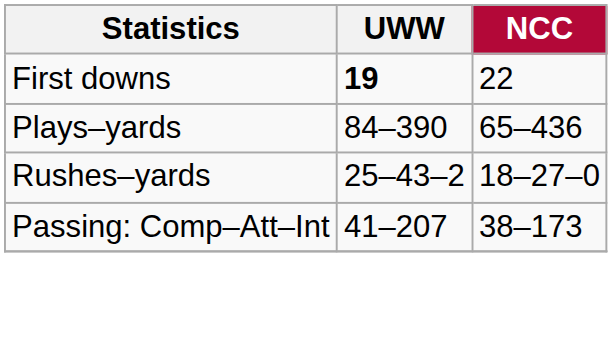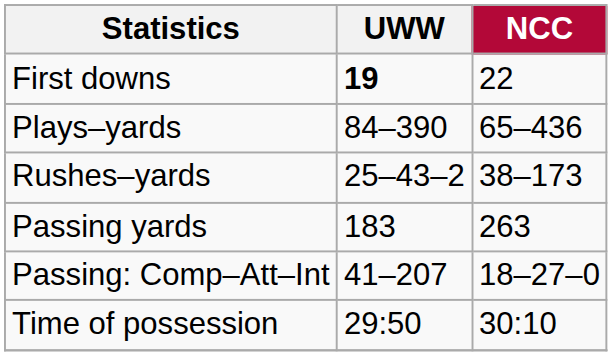(539, 176) 18–27–0 -> (531, 176) 38–173
+ row: (110, 226)
(531, 226) 38–173 -> (539, 275) 18–27–0
+ row: (145, 324)
